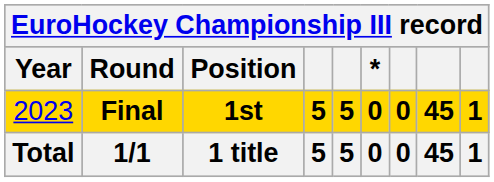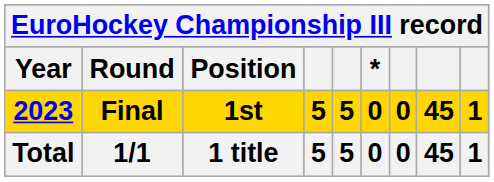(43, 111) normal -> (43, 111) bold
